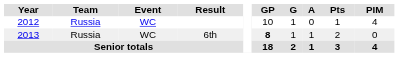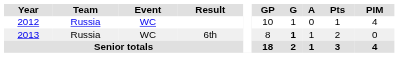(268, 34) bold -> (268, 34) normal
(293, 34) normal -> (293, 34) bold
